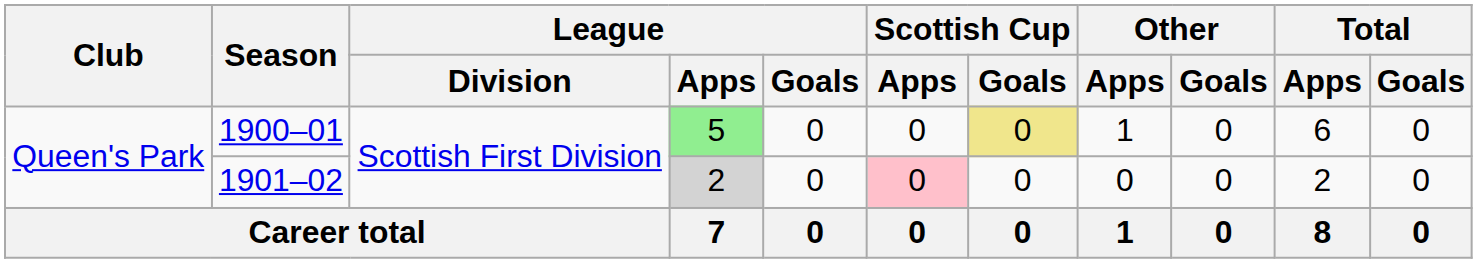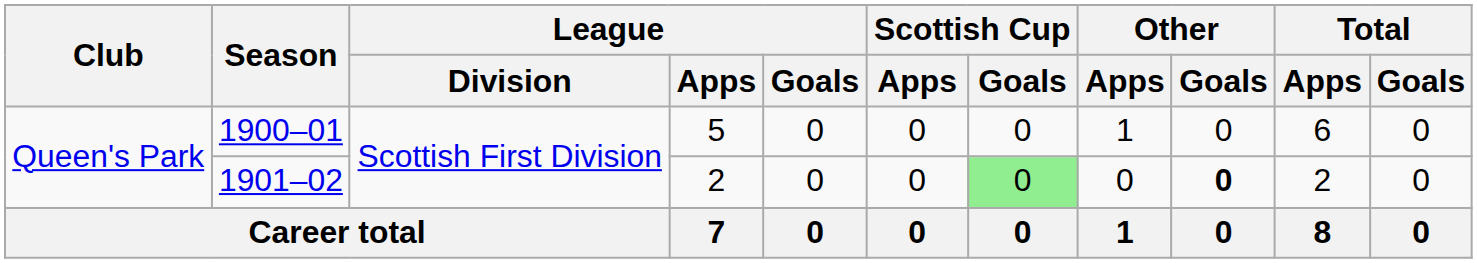(716, 130) lightgreen background -> (716, 130) no background
(1023, 130) khaki background -> (1023, 130) no background
(716, 181) lightgrey background -> (716, 181) no background
(917, 181) pink background -> (917, 181) no background
(1023, 181) no background -> (1023, 181) lightgreen background
(1224, 181) normal -> (1224, 181) bold
